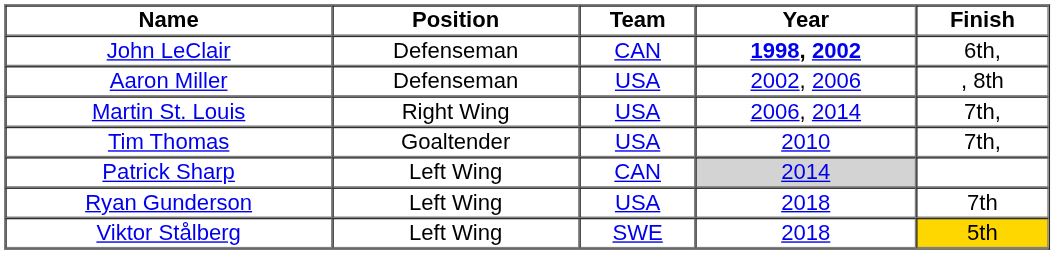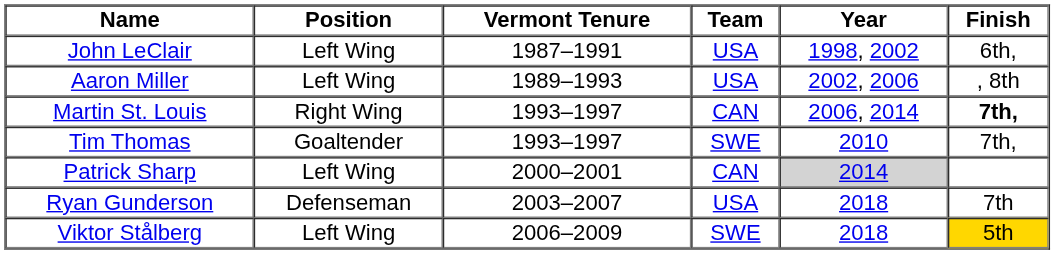+ column: (567, 20)
(456, 50) Defenseman -> (349, 50) Left Wing
(638, 50) CAN -> (735, 50) USA
(806, 50) bold -> (864, 50) normal
(456, 81) Defenseman -> (349, 81) Left Wing
(638, 111) USA -> (735, 111) CAN
(982, 111) normal -> (998, 111) bold
(638, 141) USA -> (735, 141) SWE
(456, 202) Left Wing -> (349, 202) Defenseman
